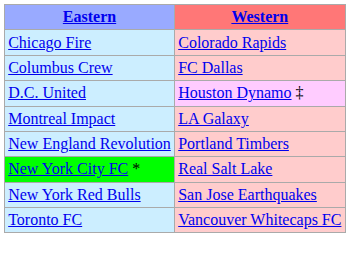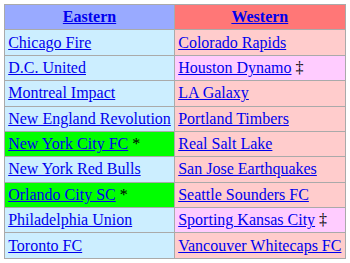- row: (60, 67)
+ row: (68, 194)
+ row: (70, 220)
